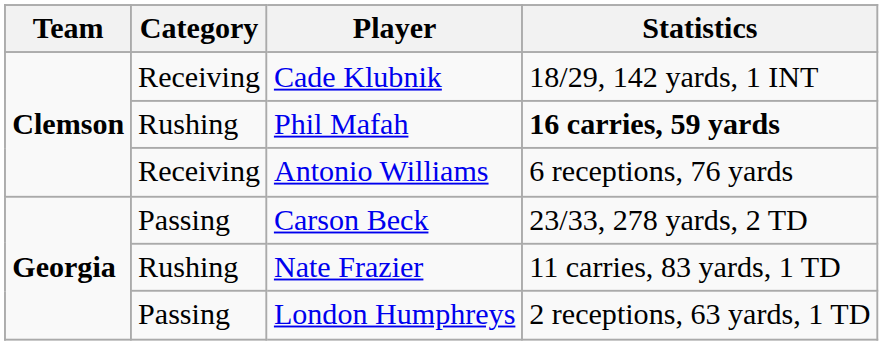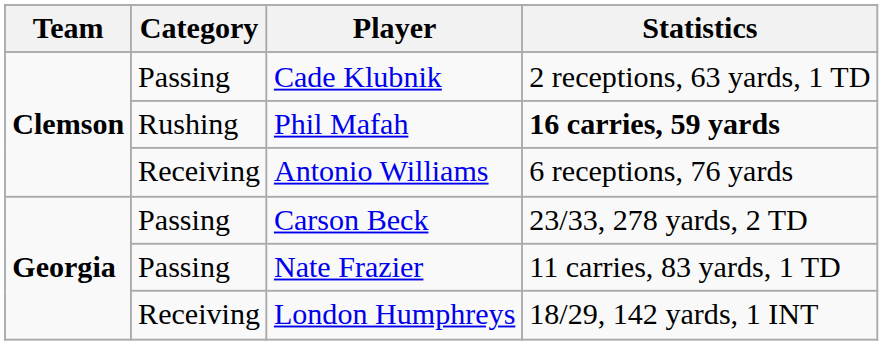(199, 76) Receiving -> (184, 76) Passing
(674, 76) 18/29, 142 yards, 1 INT -> (700, 76) 2 receptions, 63 yards, 1 TD
(188, 266) Rushing -> (184, 266) Passing
(184, 314) Passing -> (199, 314) Receiving
(700, 314) 2 receptions, 63 yards, 1 TD -> (674, 314) 18/29, 142 yards, 1 INT
